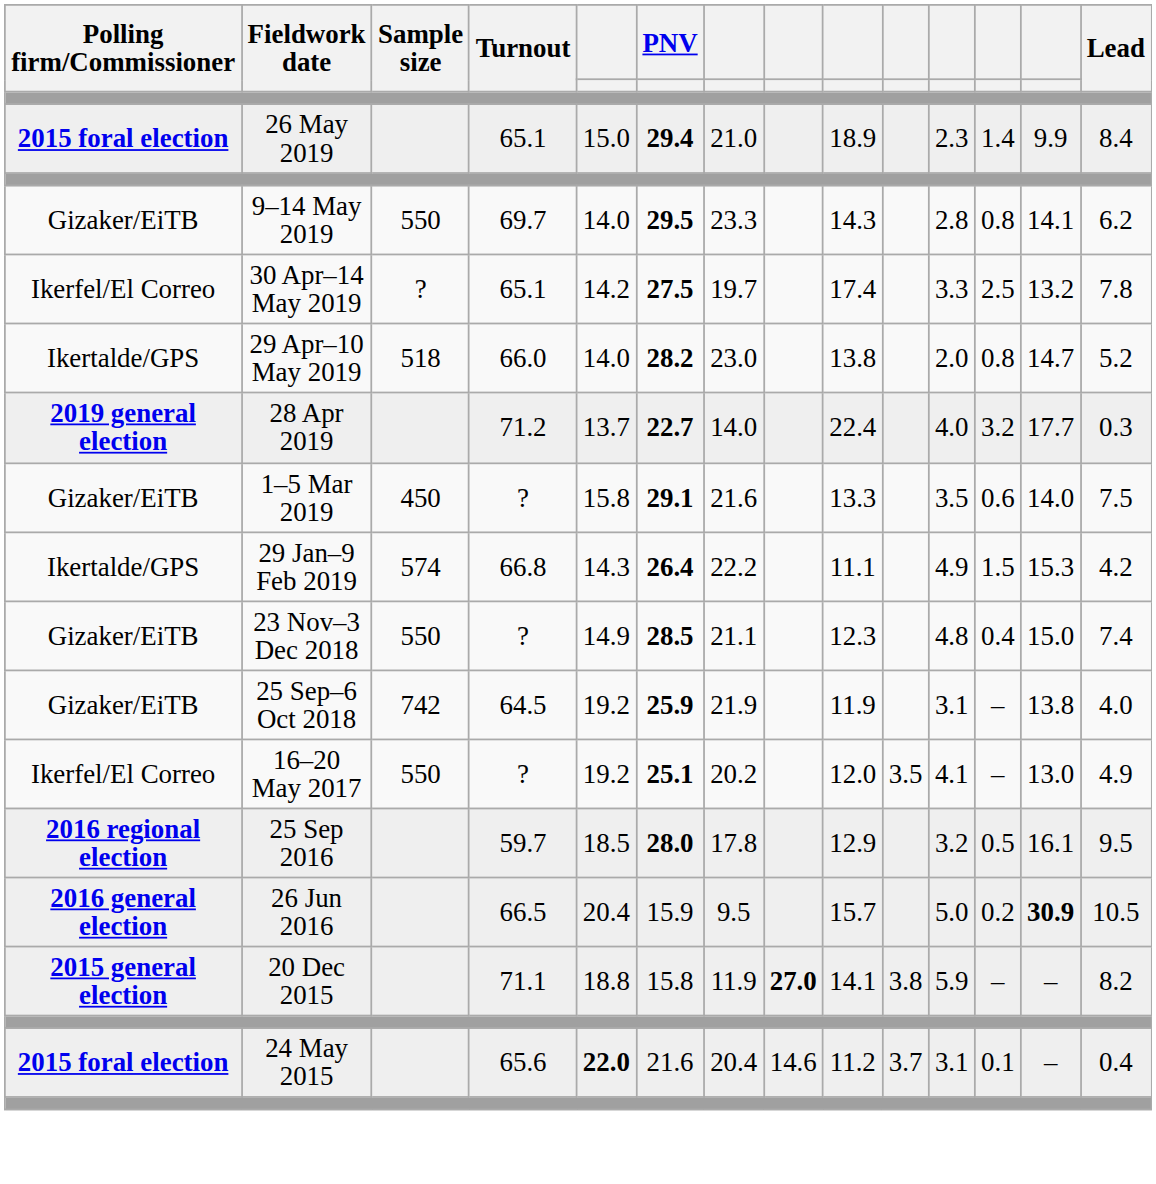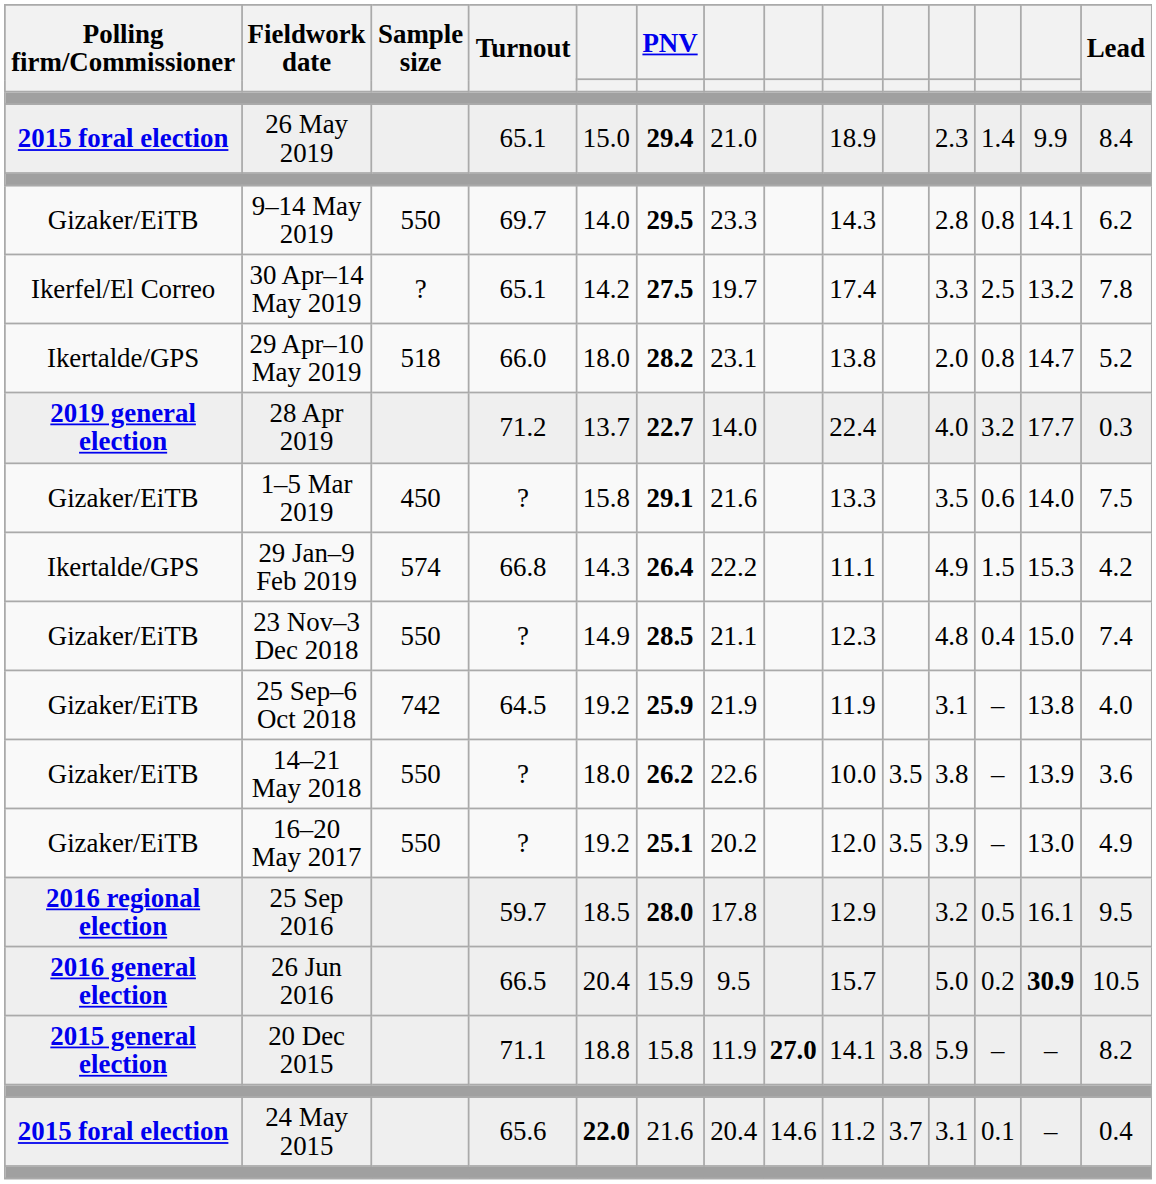(606, 358) 14.0 -> (606, 358) 18.0
(734, 358) 23.0 -> (734, 358) 23.1
+ row: (307, 773)
(123, 773) Ikerfel/El Correo -> (123, 842) Gizaker/EiTB
(952, 773) 4.1 -> (952, 842) 3.9
